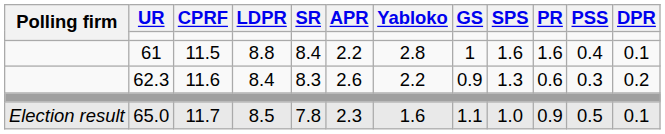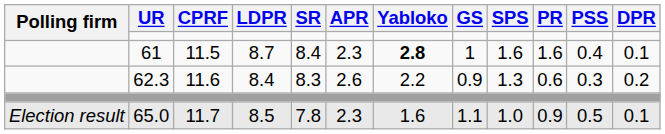(262, 54) 8.8 -> (262, 54) 8.7
(349, 54) 2.2 -> (349, 54) 2.3
(413, 54) normal -> (413, 54) bold
